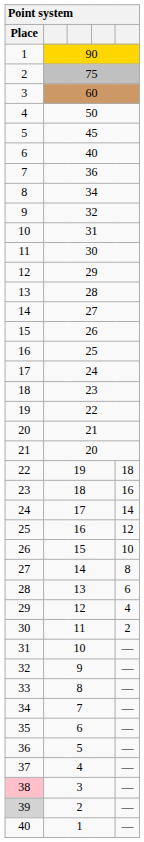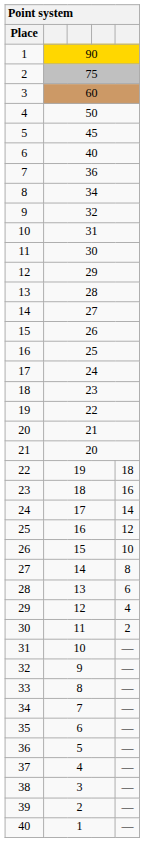(24, 787) pink background -> (24, 787) no background
(24, 807) lightgrey background -> (24, 807) no background
